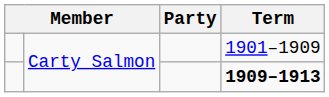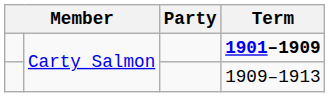(273, 48) normal -> (273, 48) bold
(273, 77) bold -> (273, 77) normal
